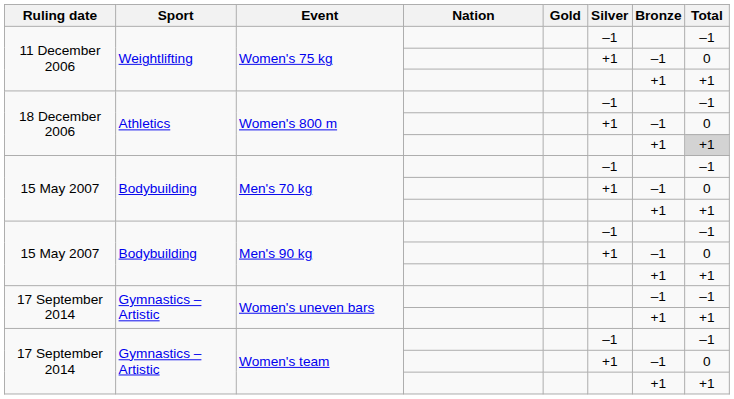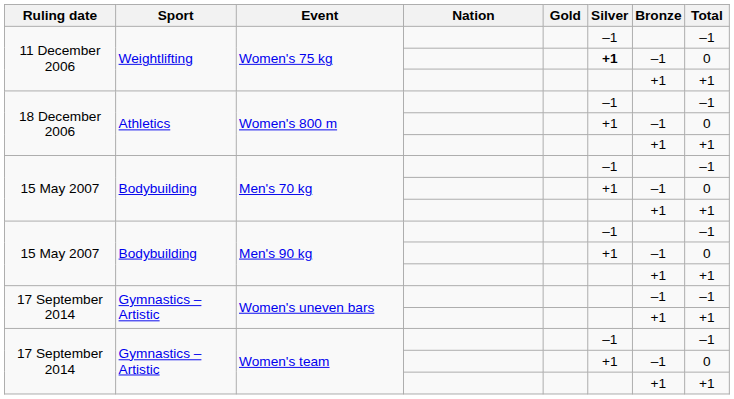(610, 59) normal -> (610, 59) bold
(707, 145) lightgrey background -> (707, 145) no background
